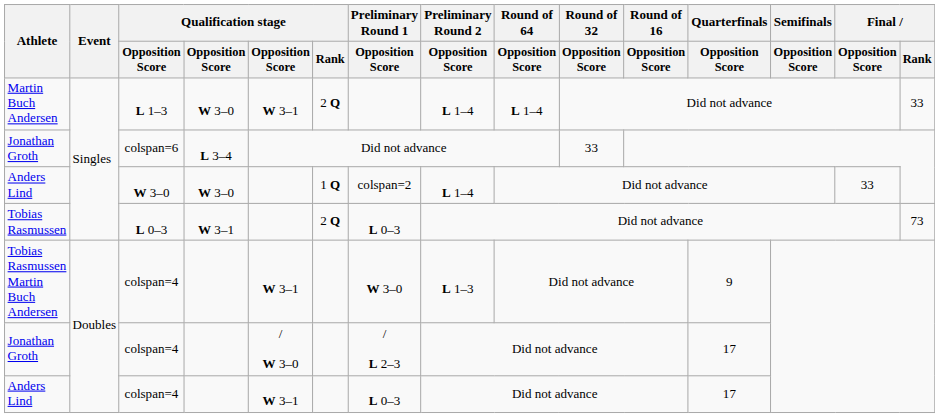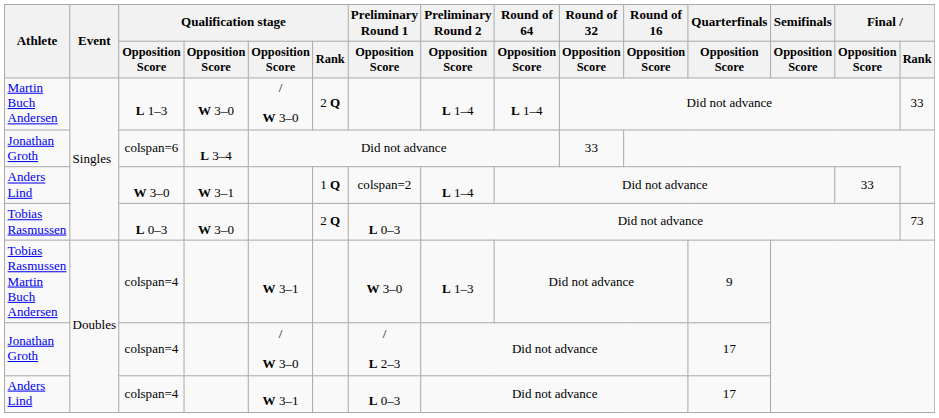(281, 111) W 3–1 -> (281, 103) / W 3–0
(216, 192) W 3–0 -> (216, 192) W 3–1
(216, 229) W 3–1 -> (216, 229) W 3–0
